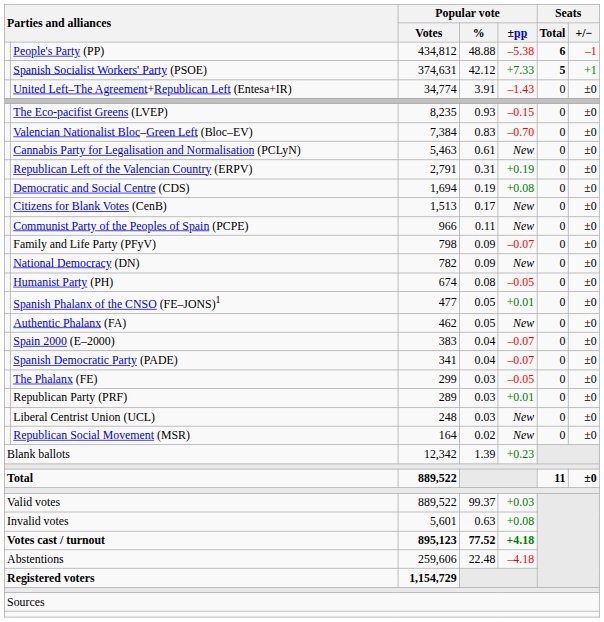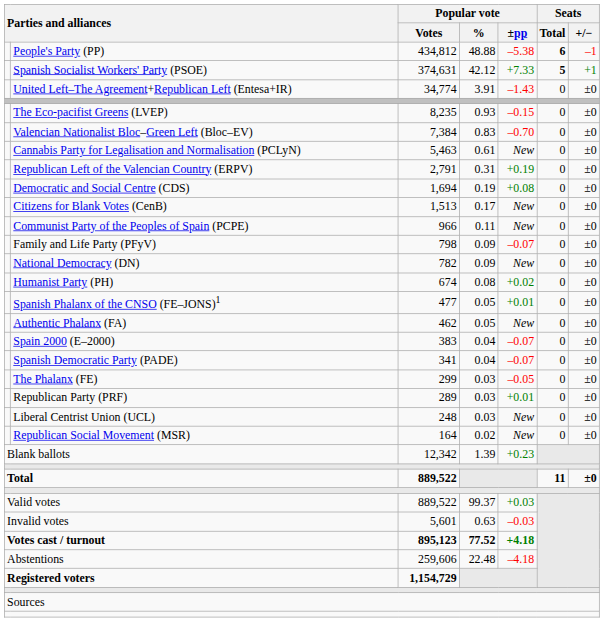(521, 282) –0.05 -> (520, 282) +0.02
(520, 521) +0.08 -> (521, 521) –0.03
